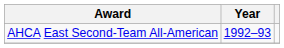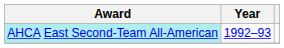(113, 33) no background -> (113, 33) paleturquoise background
